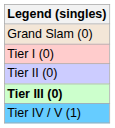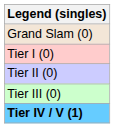(35, 93) bold -> (34, 93) normal
(44, 113) normal -> (45, 113) bold
